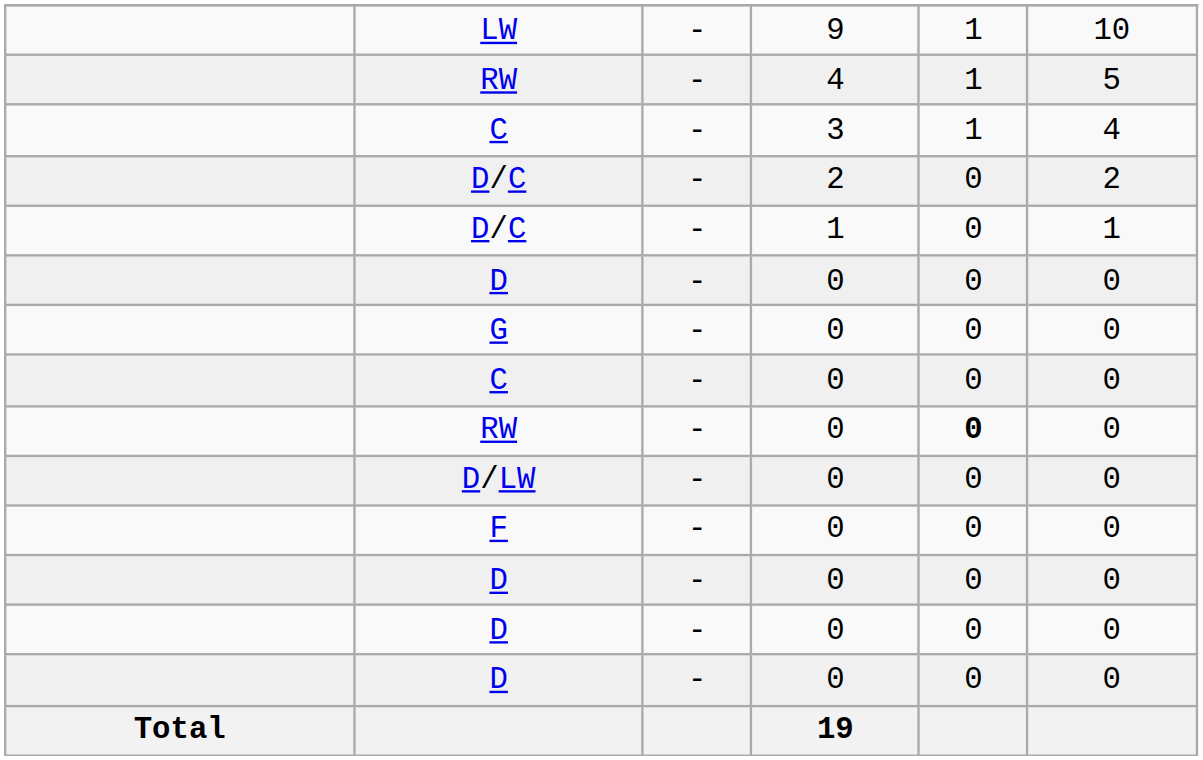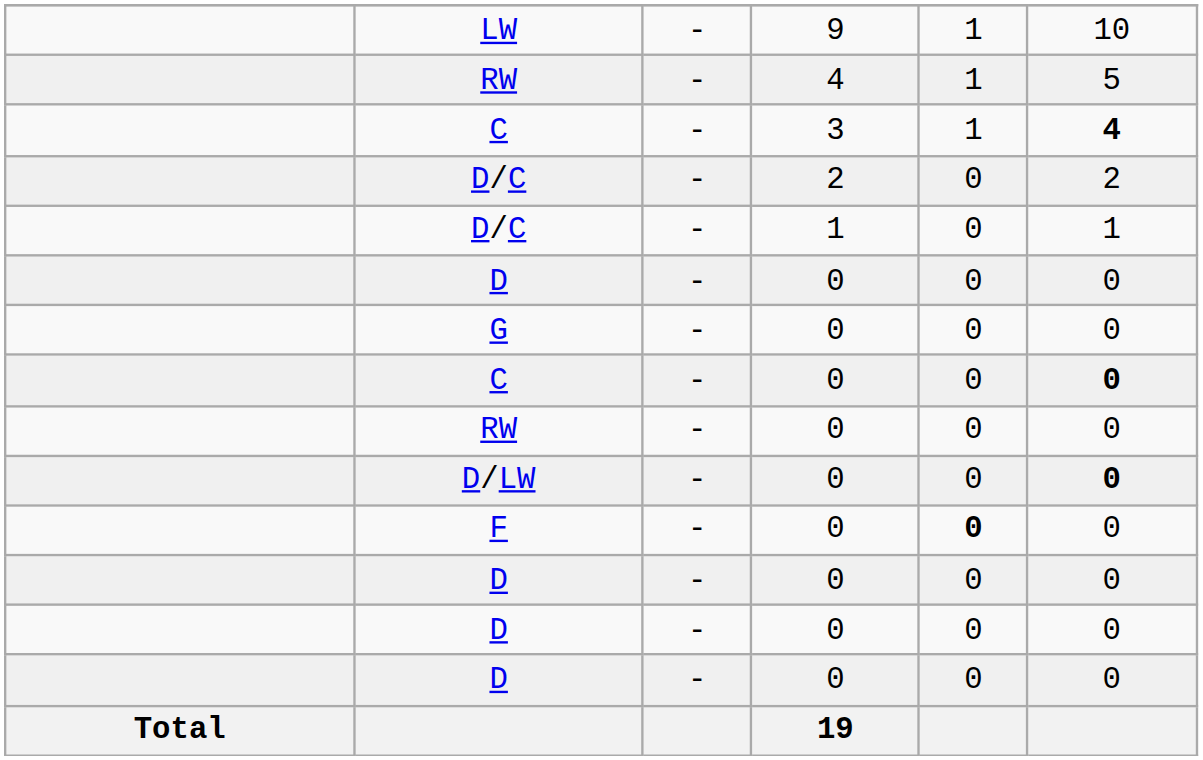(1112, 130) normal -> (1112, 130) bold
(1112, 380) normal -> (1112, 380) bold
(974, 430) bold -> (974, 430) normal
(1112, 480) normal -> (1112, 480) bold
(974, 530) normal -> (974, 530) bold
